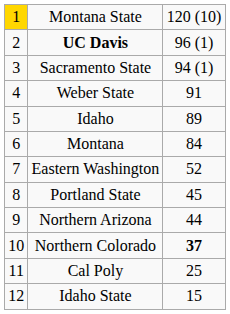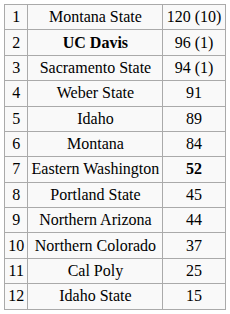(16, 17) gold background -> (16, 17) no background
(194, 169) normal -> (194, 169) bold
(194, 245) bold -> (194, 245) normal
